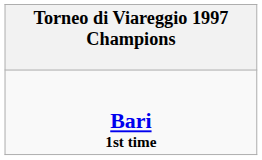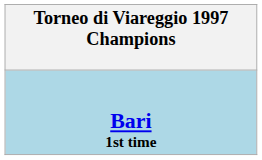(131, 129) no background -> (131, 129) lightblue background
